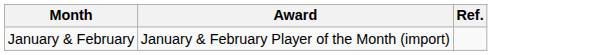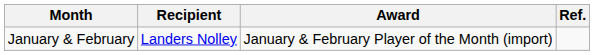+ column: (189, 15)
